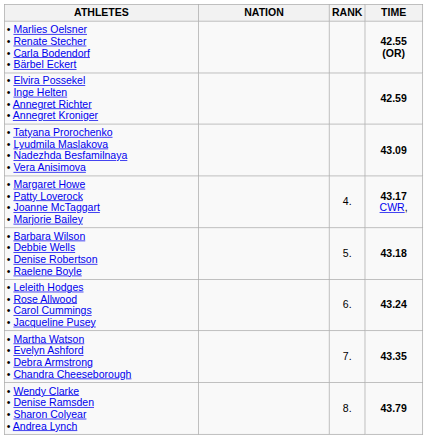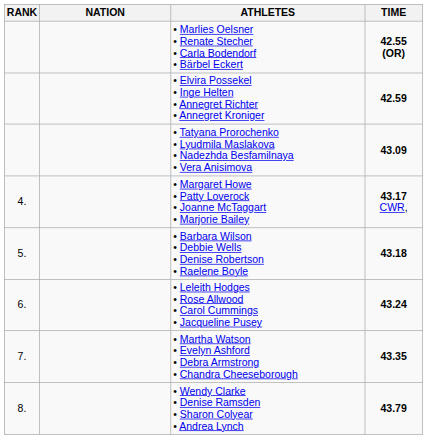columns swapped: (347, 13) <-> (101, 13)
